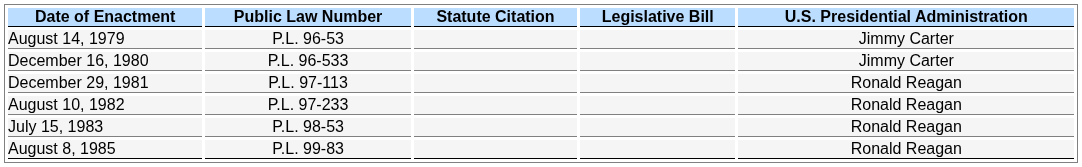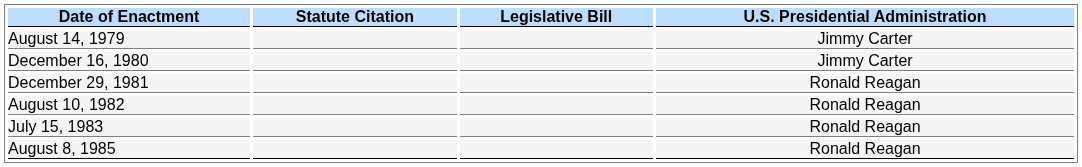- column: (308, 16)
